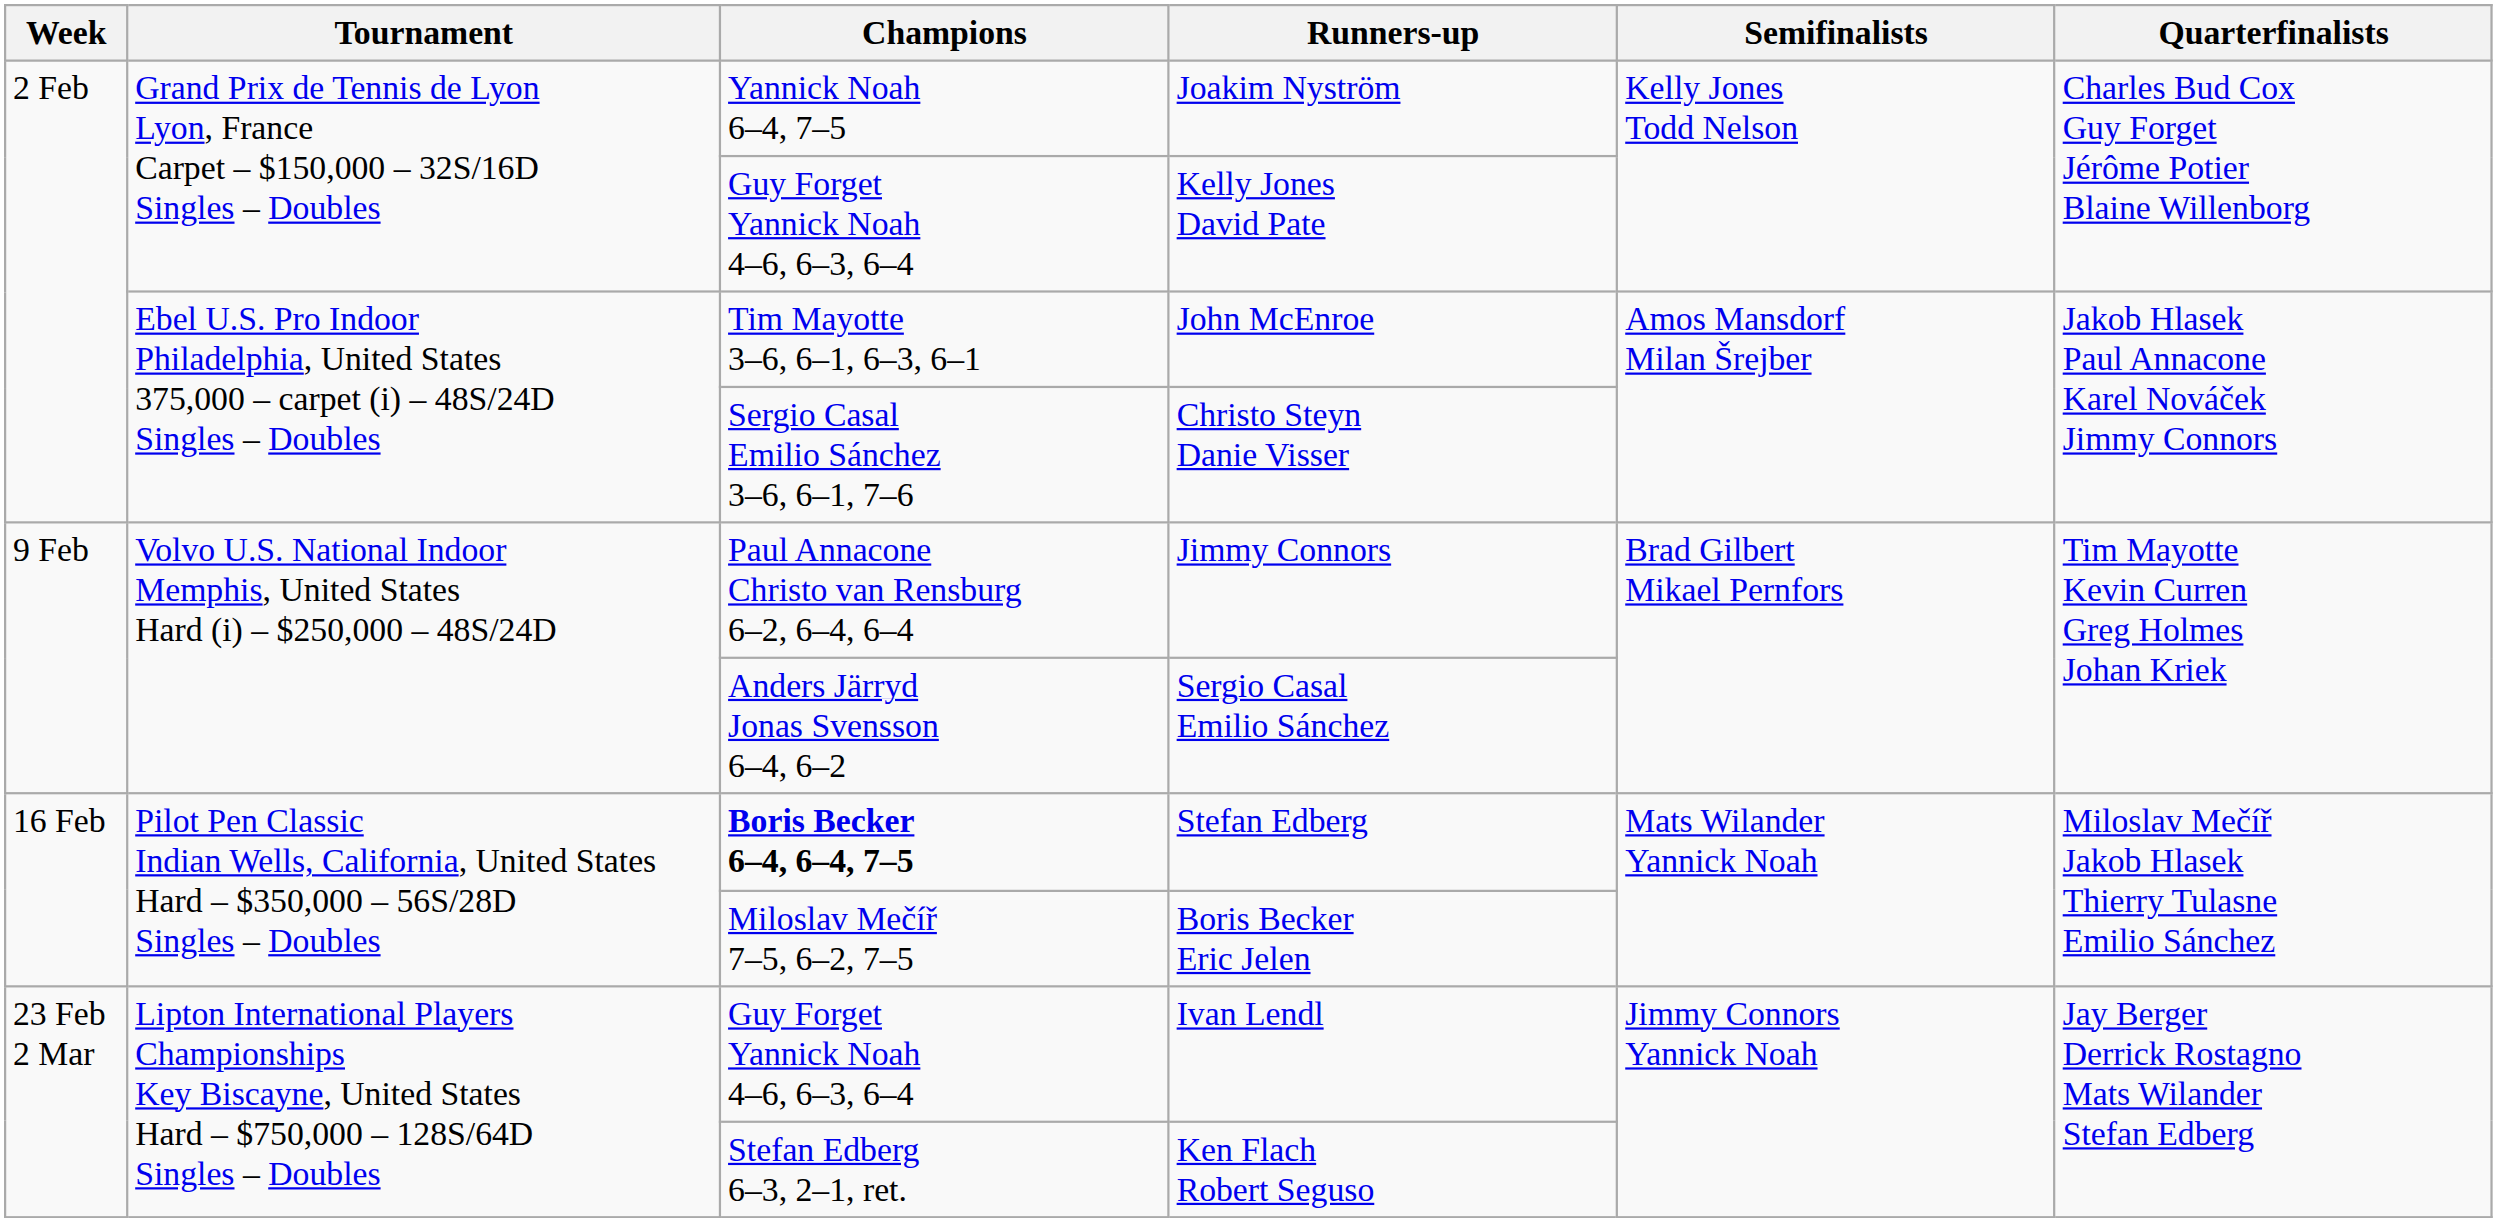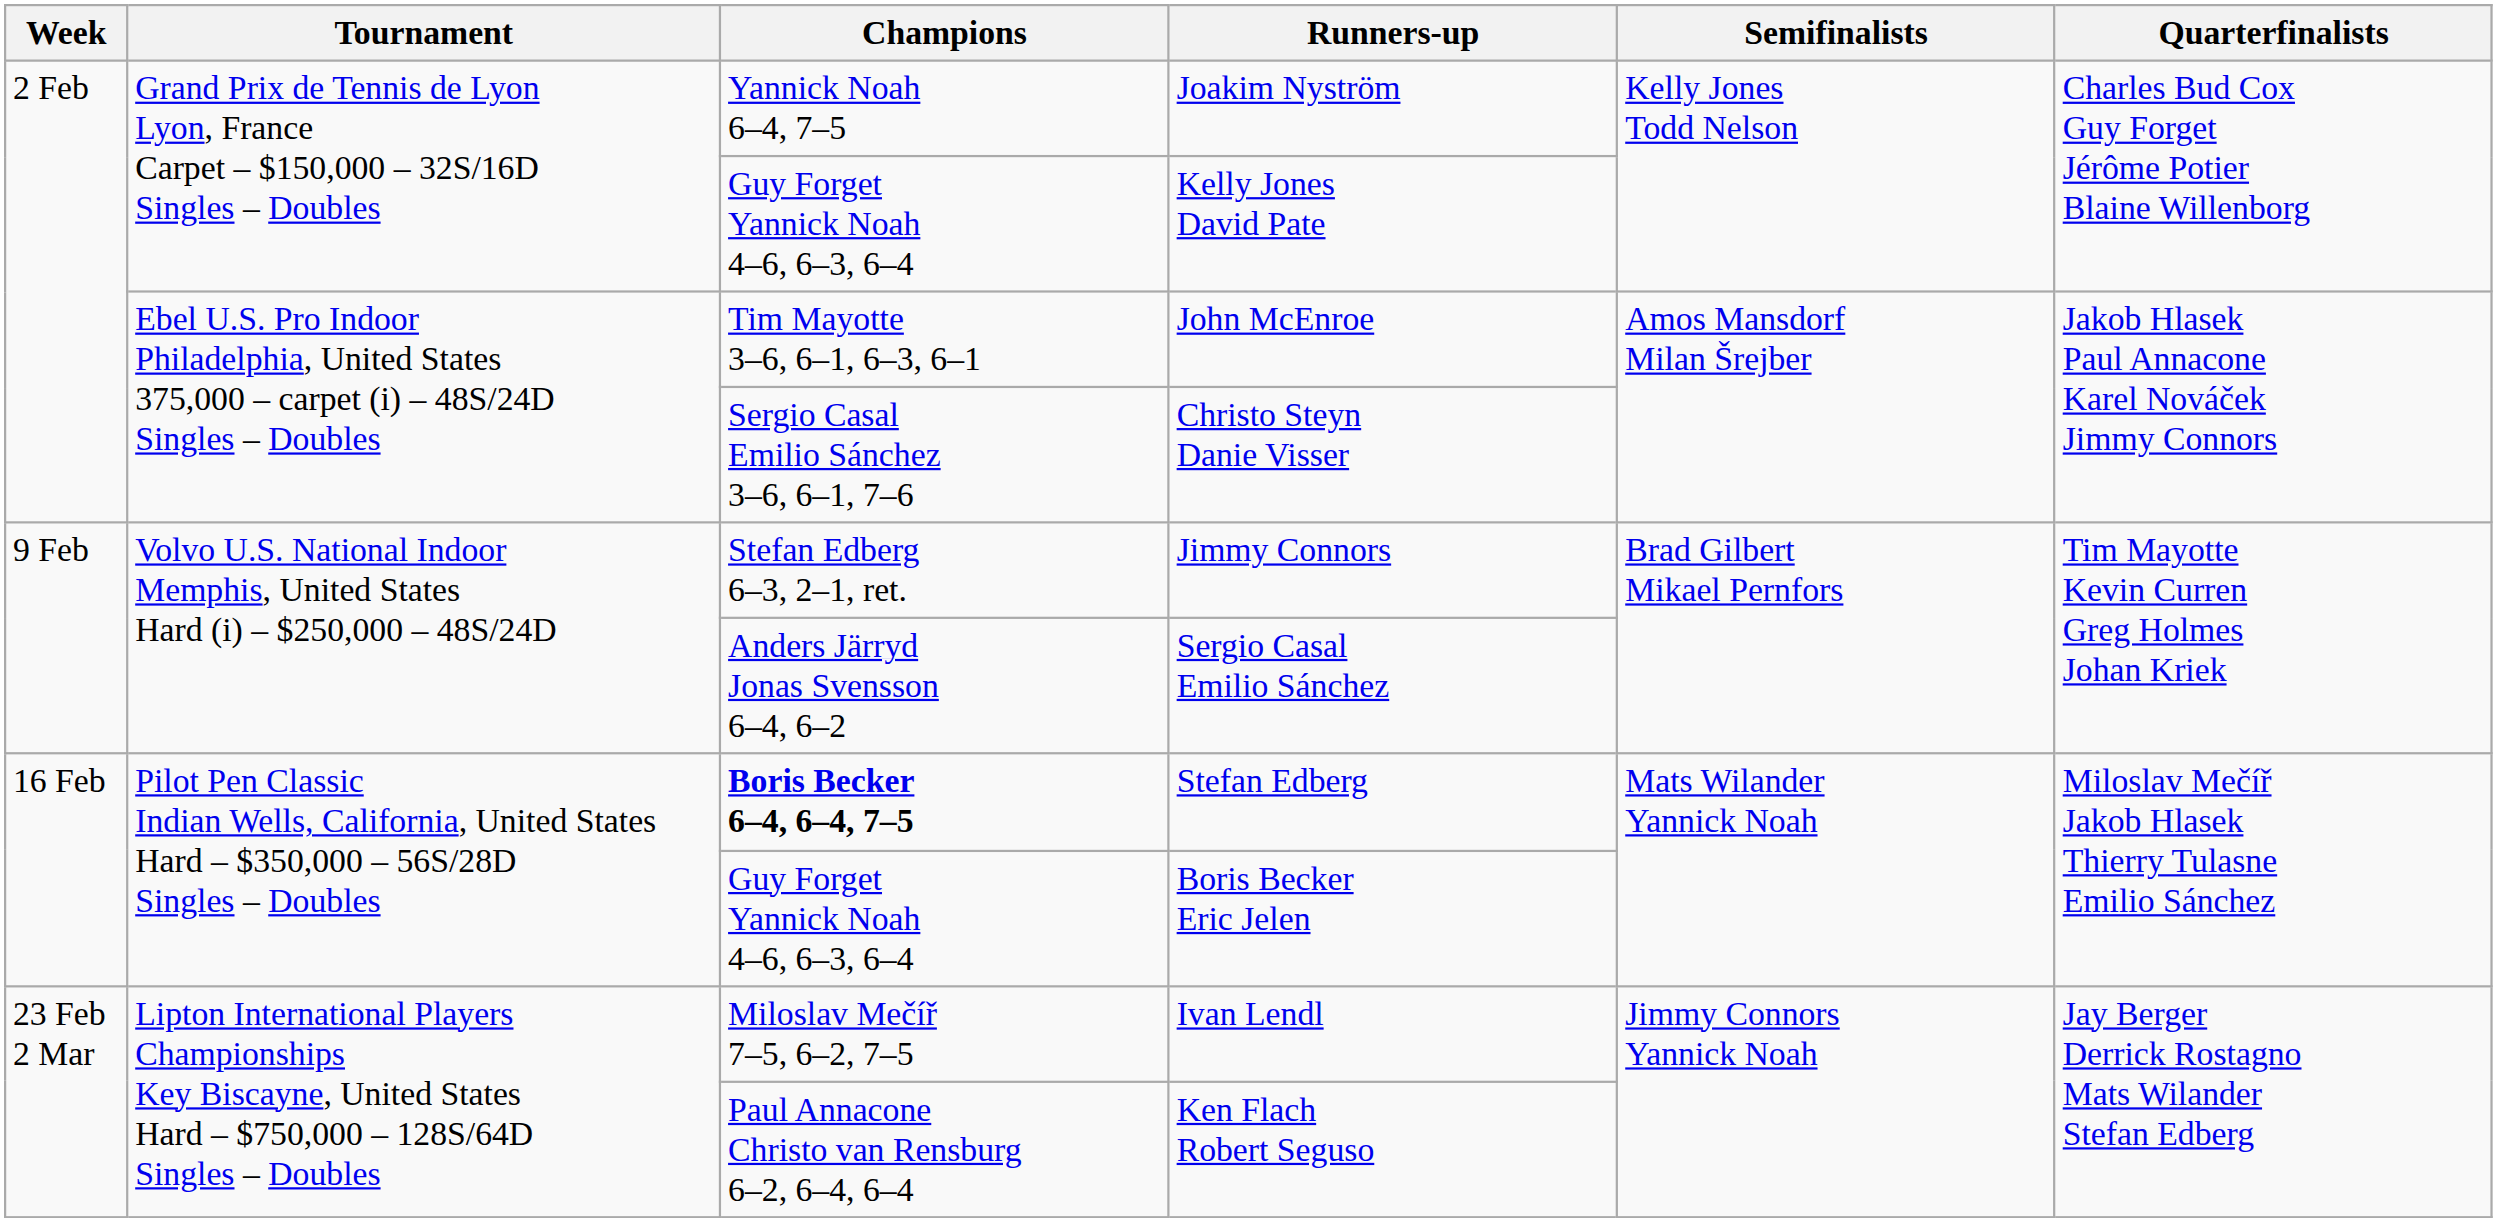(875, 590) Paul Annacone Christo van Rensburg 6–2, 6–4, 6–4 -> (824, 570) Stefan Edberg 6–3, 2–1, ret.
(832, 937) Miloslav Mečíř 7–5, 6–2, 7–5 -> (824, 917) Guy Forget Yannick Noah 4–6, 6–3, 6–4
(824, 1052) Guy Forget Yannick Noah 4–6, 6–3, 6–4 -> (832, 1032) Miloslav Mečíř 7–5, 6–2, 7–5
(824, 1168) Stefan Edberg 6–3, 2–1, ret. -> (875, 1148) Paul Annacone Christo van Rensburg 6–2, 6–4, 6–4
